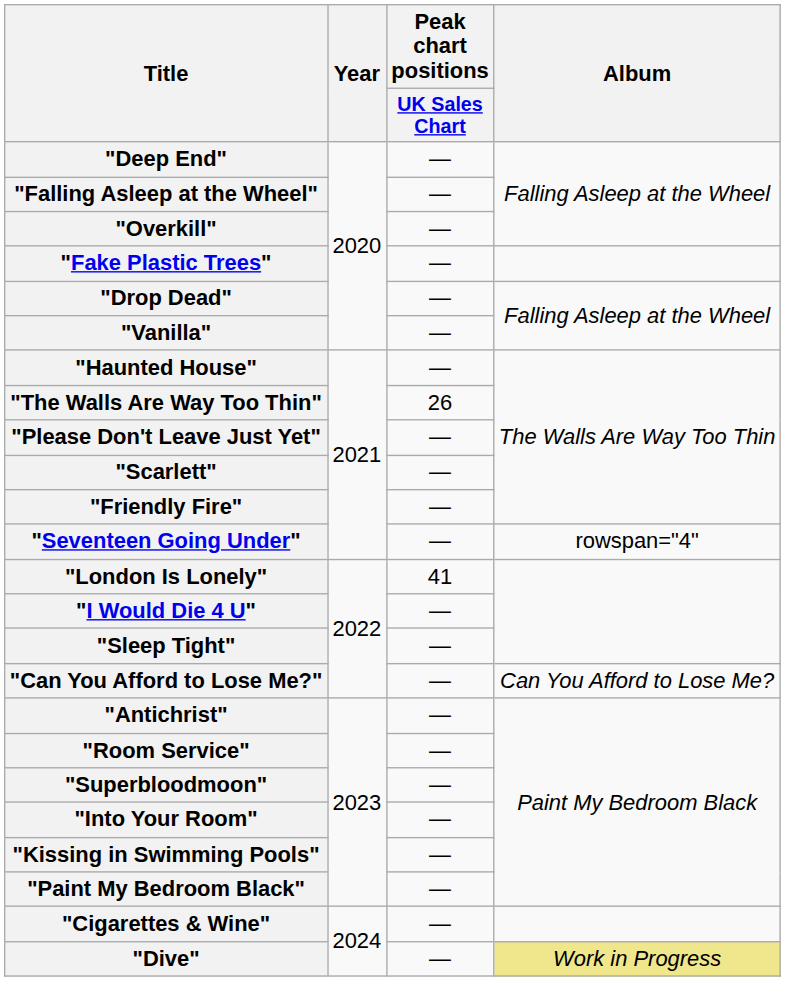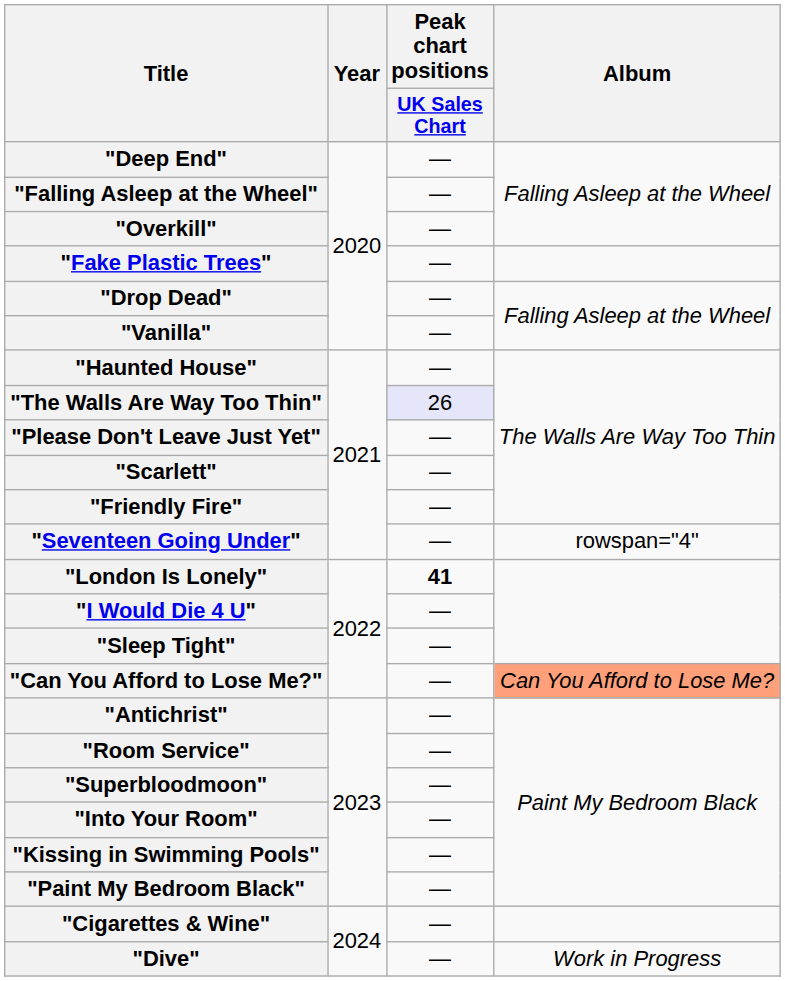(440, 402) no background -> (440, 402) lavender background
(440, 576) normal -> (440, 576) bold
(637, 680) no background -> (637, 680) lightsalmon background
(637, 958) khaki background -> (637, 958) no background
